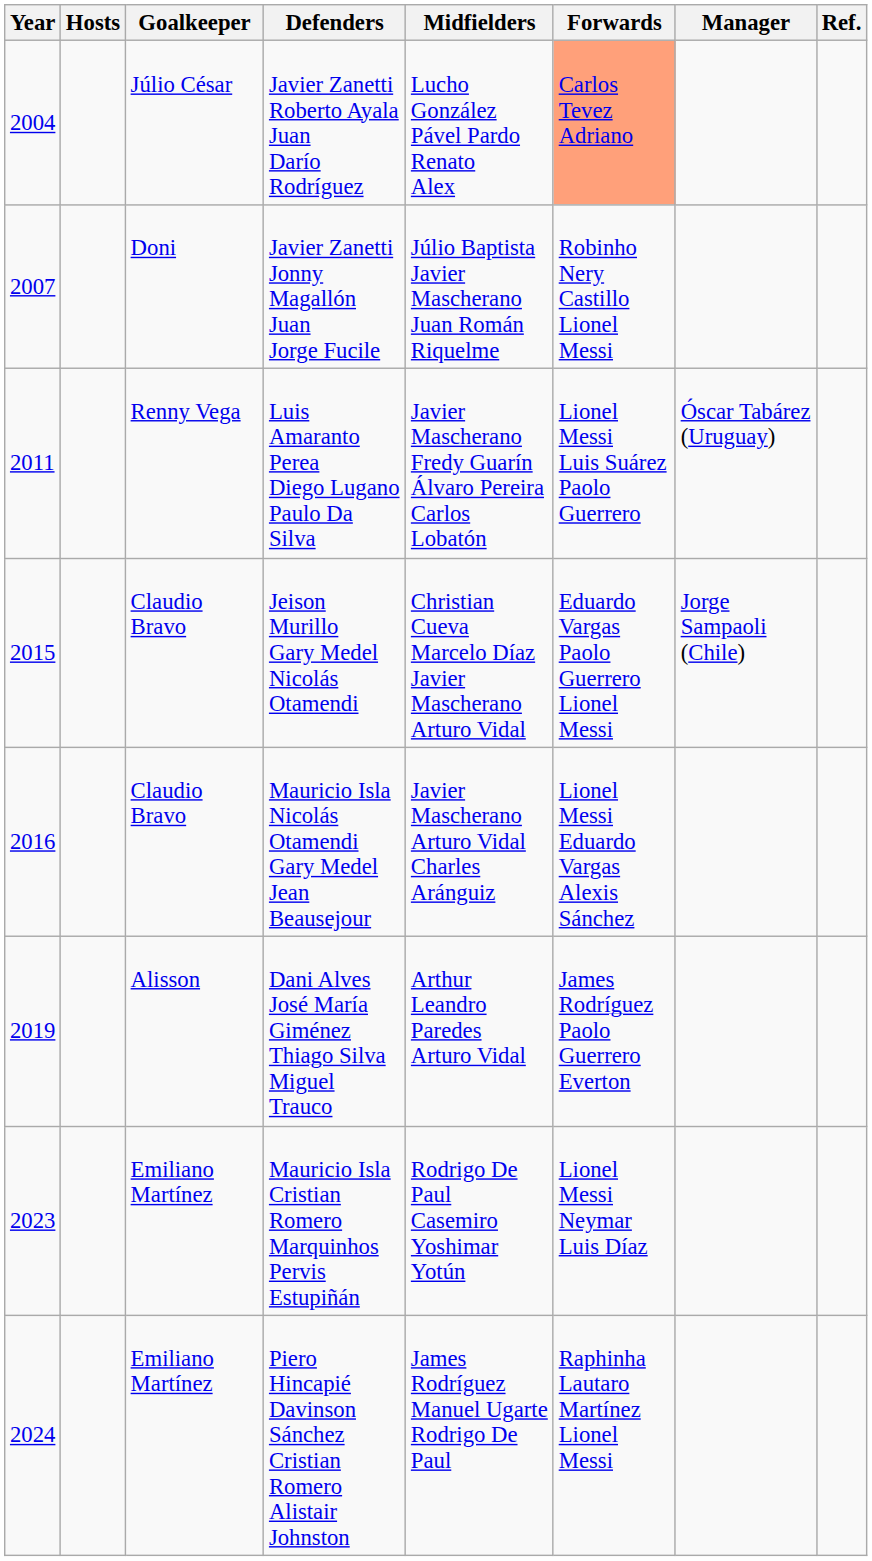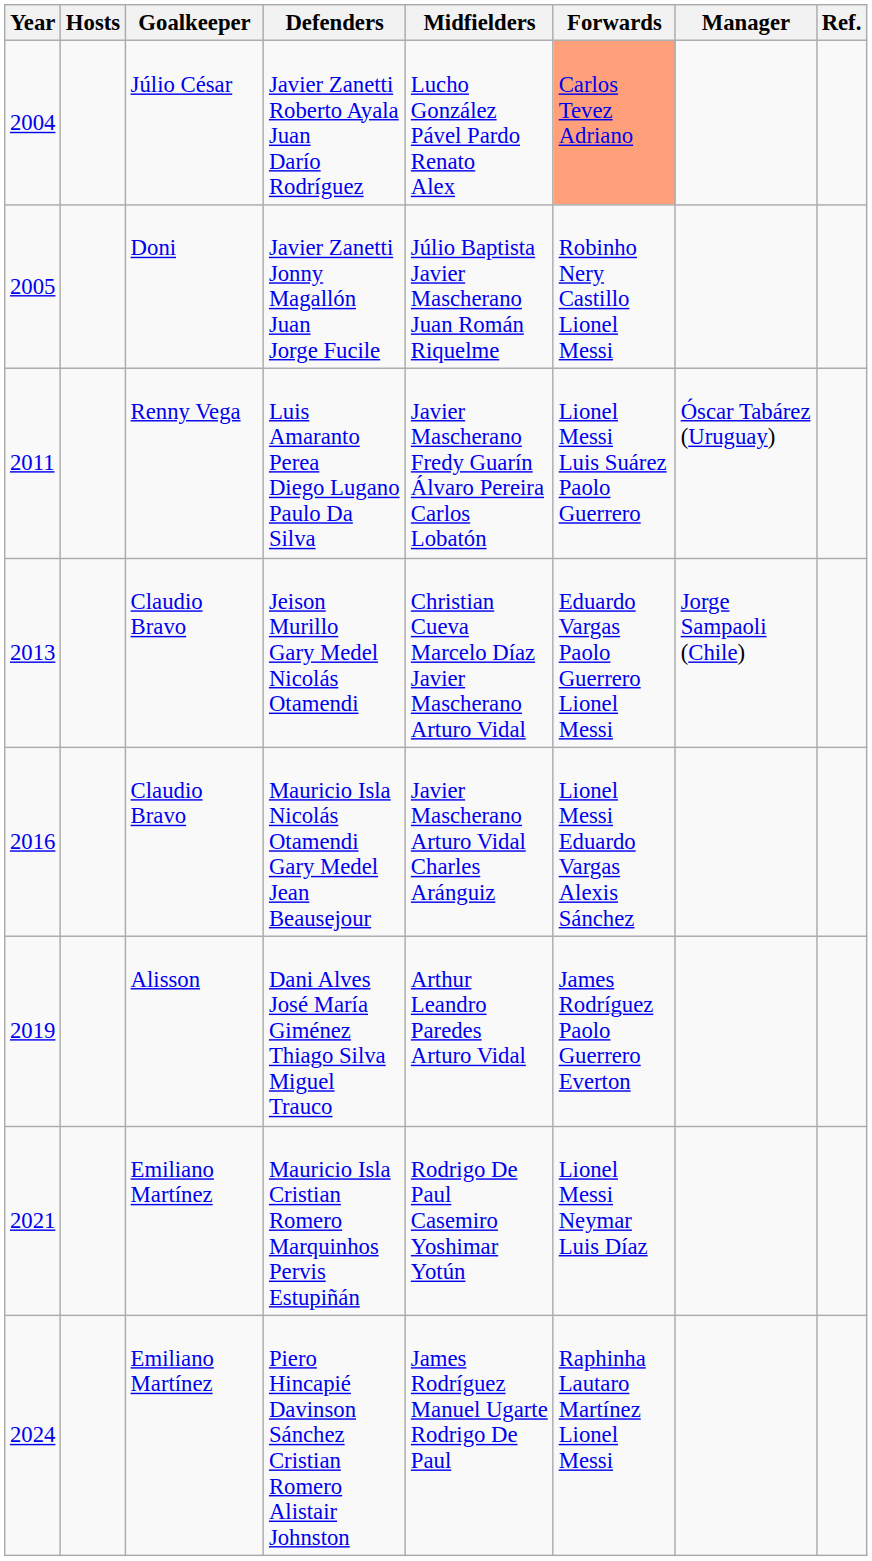(33, 286) 2007 -> (33, 286) 2005
(33, 652) 2015 -> (33, 652) 2013
(33, 1220) 2023 -> (33, 1220) 2021
